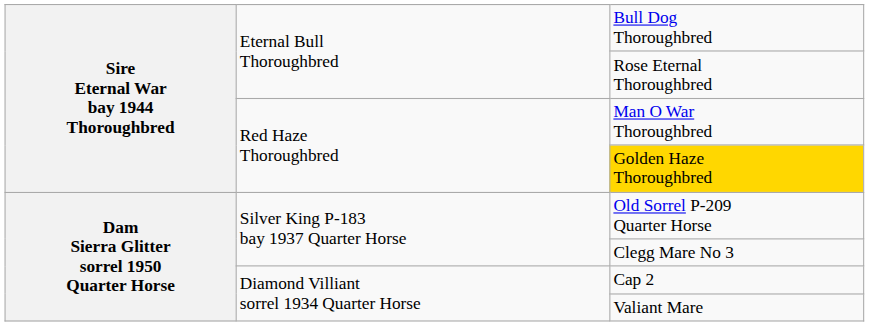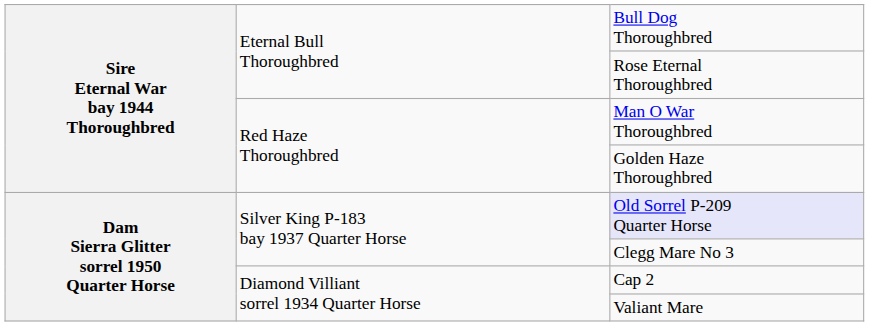(663, 168) gold background -> (663, 168) no background
(672, 215) no background -> (672, 215) lavender background
